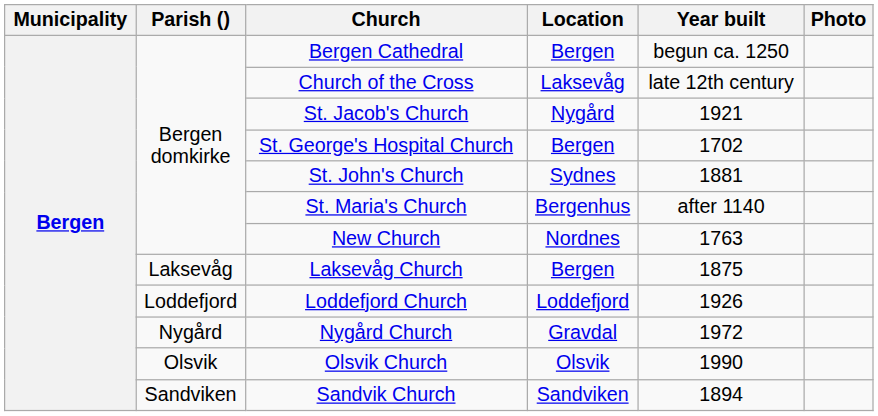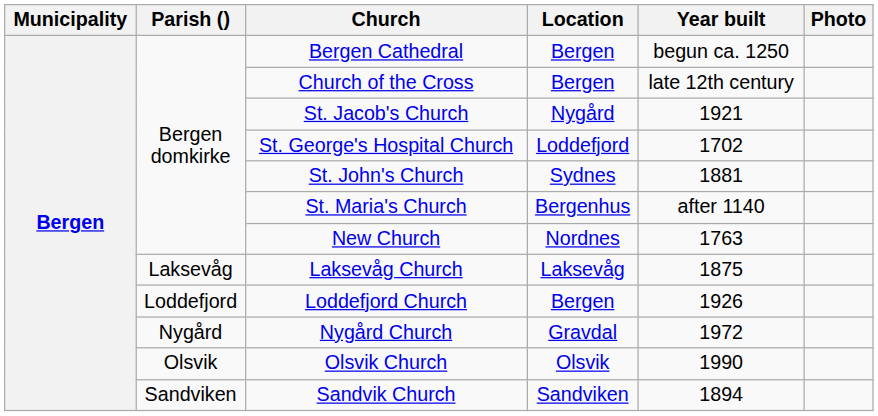(583, 82) Laksevåg -> (583, 82) Bergen
(583, 144) Bergen -> (583, 144) Loddefjord
(583, 269) Bergen -> (583, 269) Laksevåg
(583, 301) Loddefjord -> (583, 301) Bergen
